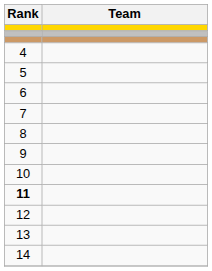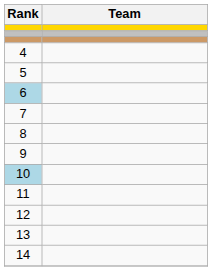(23, 93) no background -> (23, 93) lightblue background
(23, 174) no background -> (23, 174) lightblue background
(23, 194) bold -> (23, 194) normal
